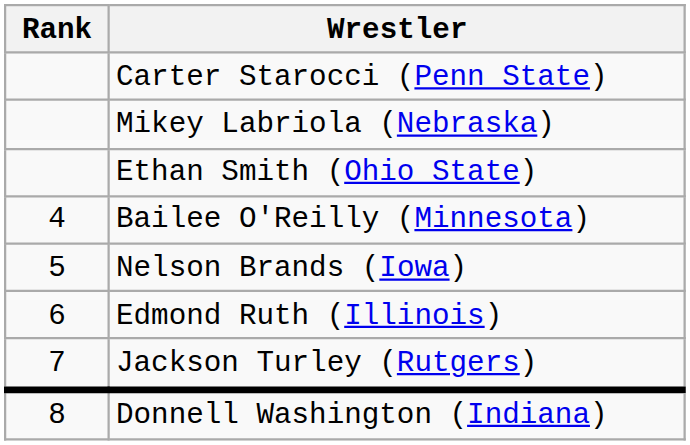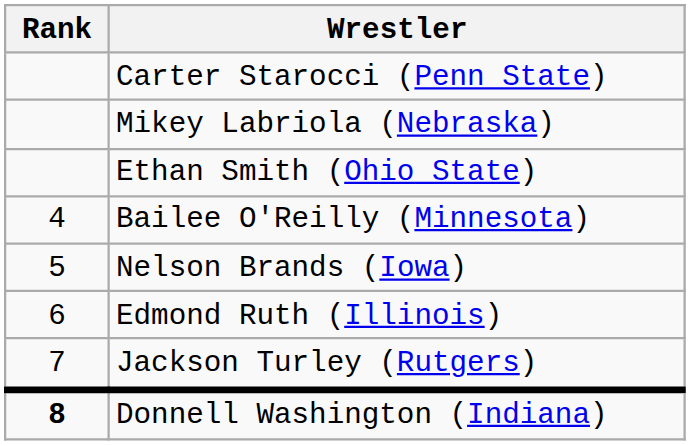(57, 415) normal -> (57, 415) bold
